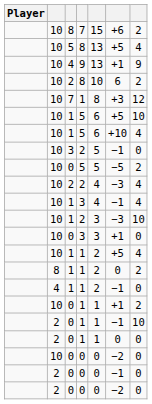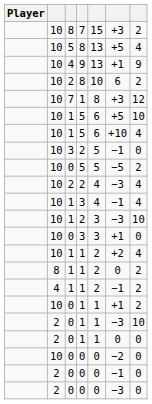(118, 30) +6 -> (118, 30) +3
(118, 253) +5 -> (118, 253) +2
(138, 288) 0 -> (138, 288) 2
(118, 322) −1 -> (118, 322) −3
(118, 391) −2 -> (118, 391) −3
